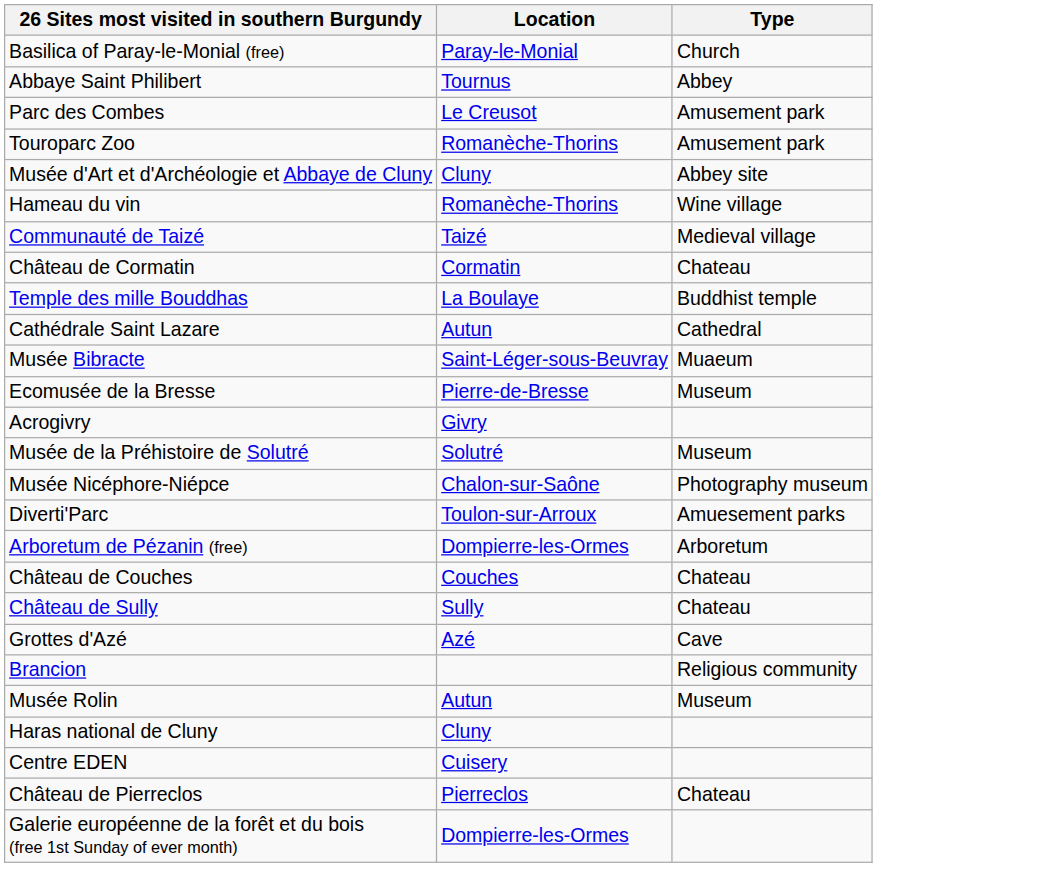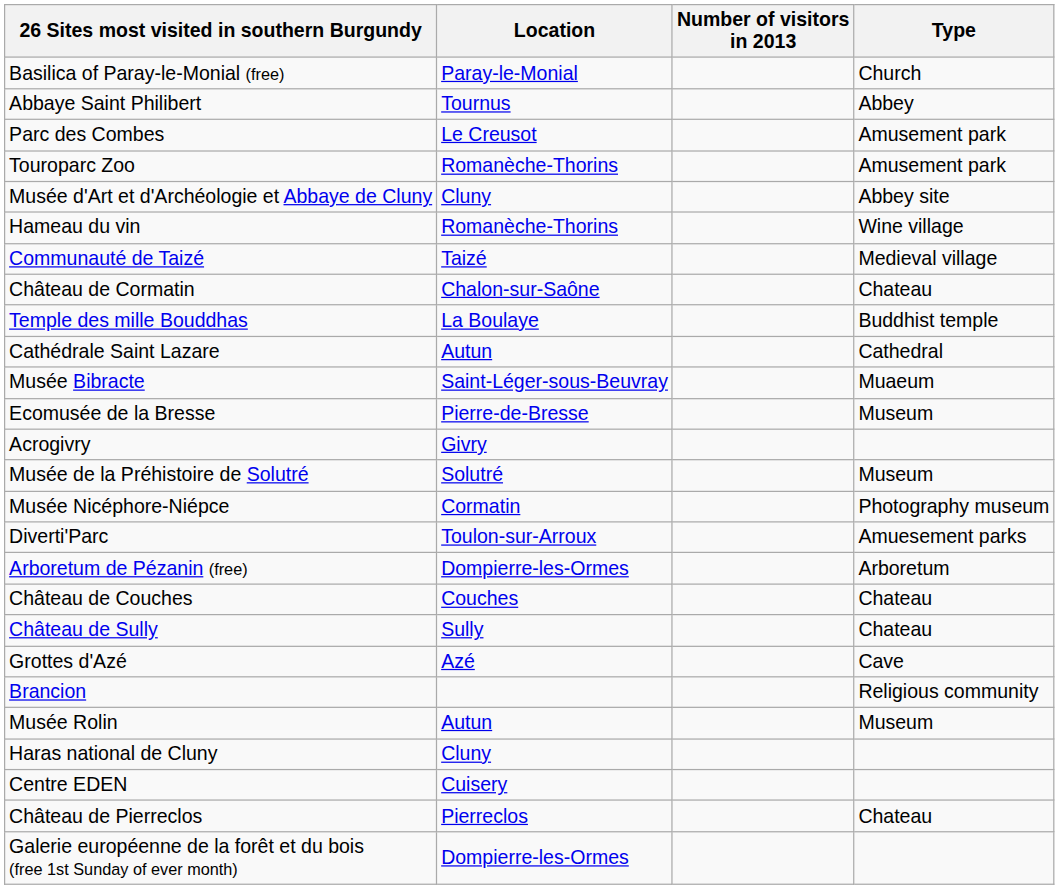+ column: (763, 30)
(481, 267) Cormatin -> (520, 289) Chalon-sur-Saône
(520, 484) Chalon-sur-Saône -> (481, 506) Cormatin
